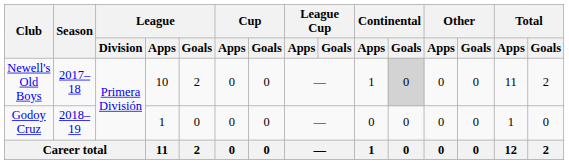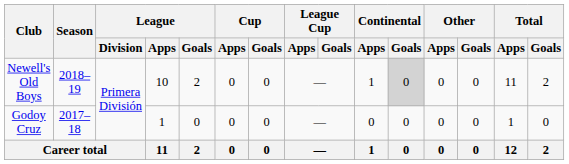(75, 82) 2017–18 -> (75, 82) 2018–19
(75, 122) 2018–19 -> (75, 122) 2017–18
